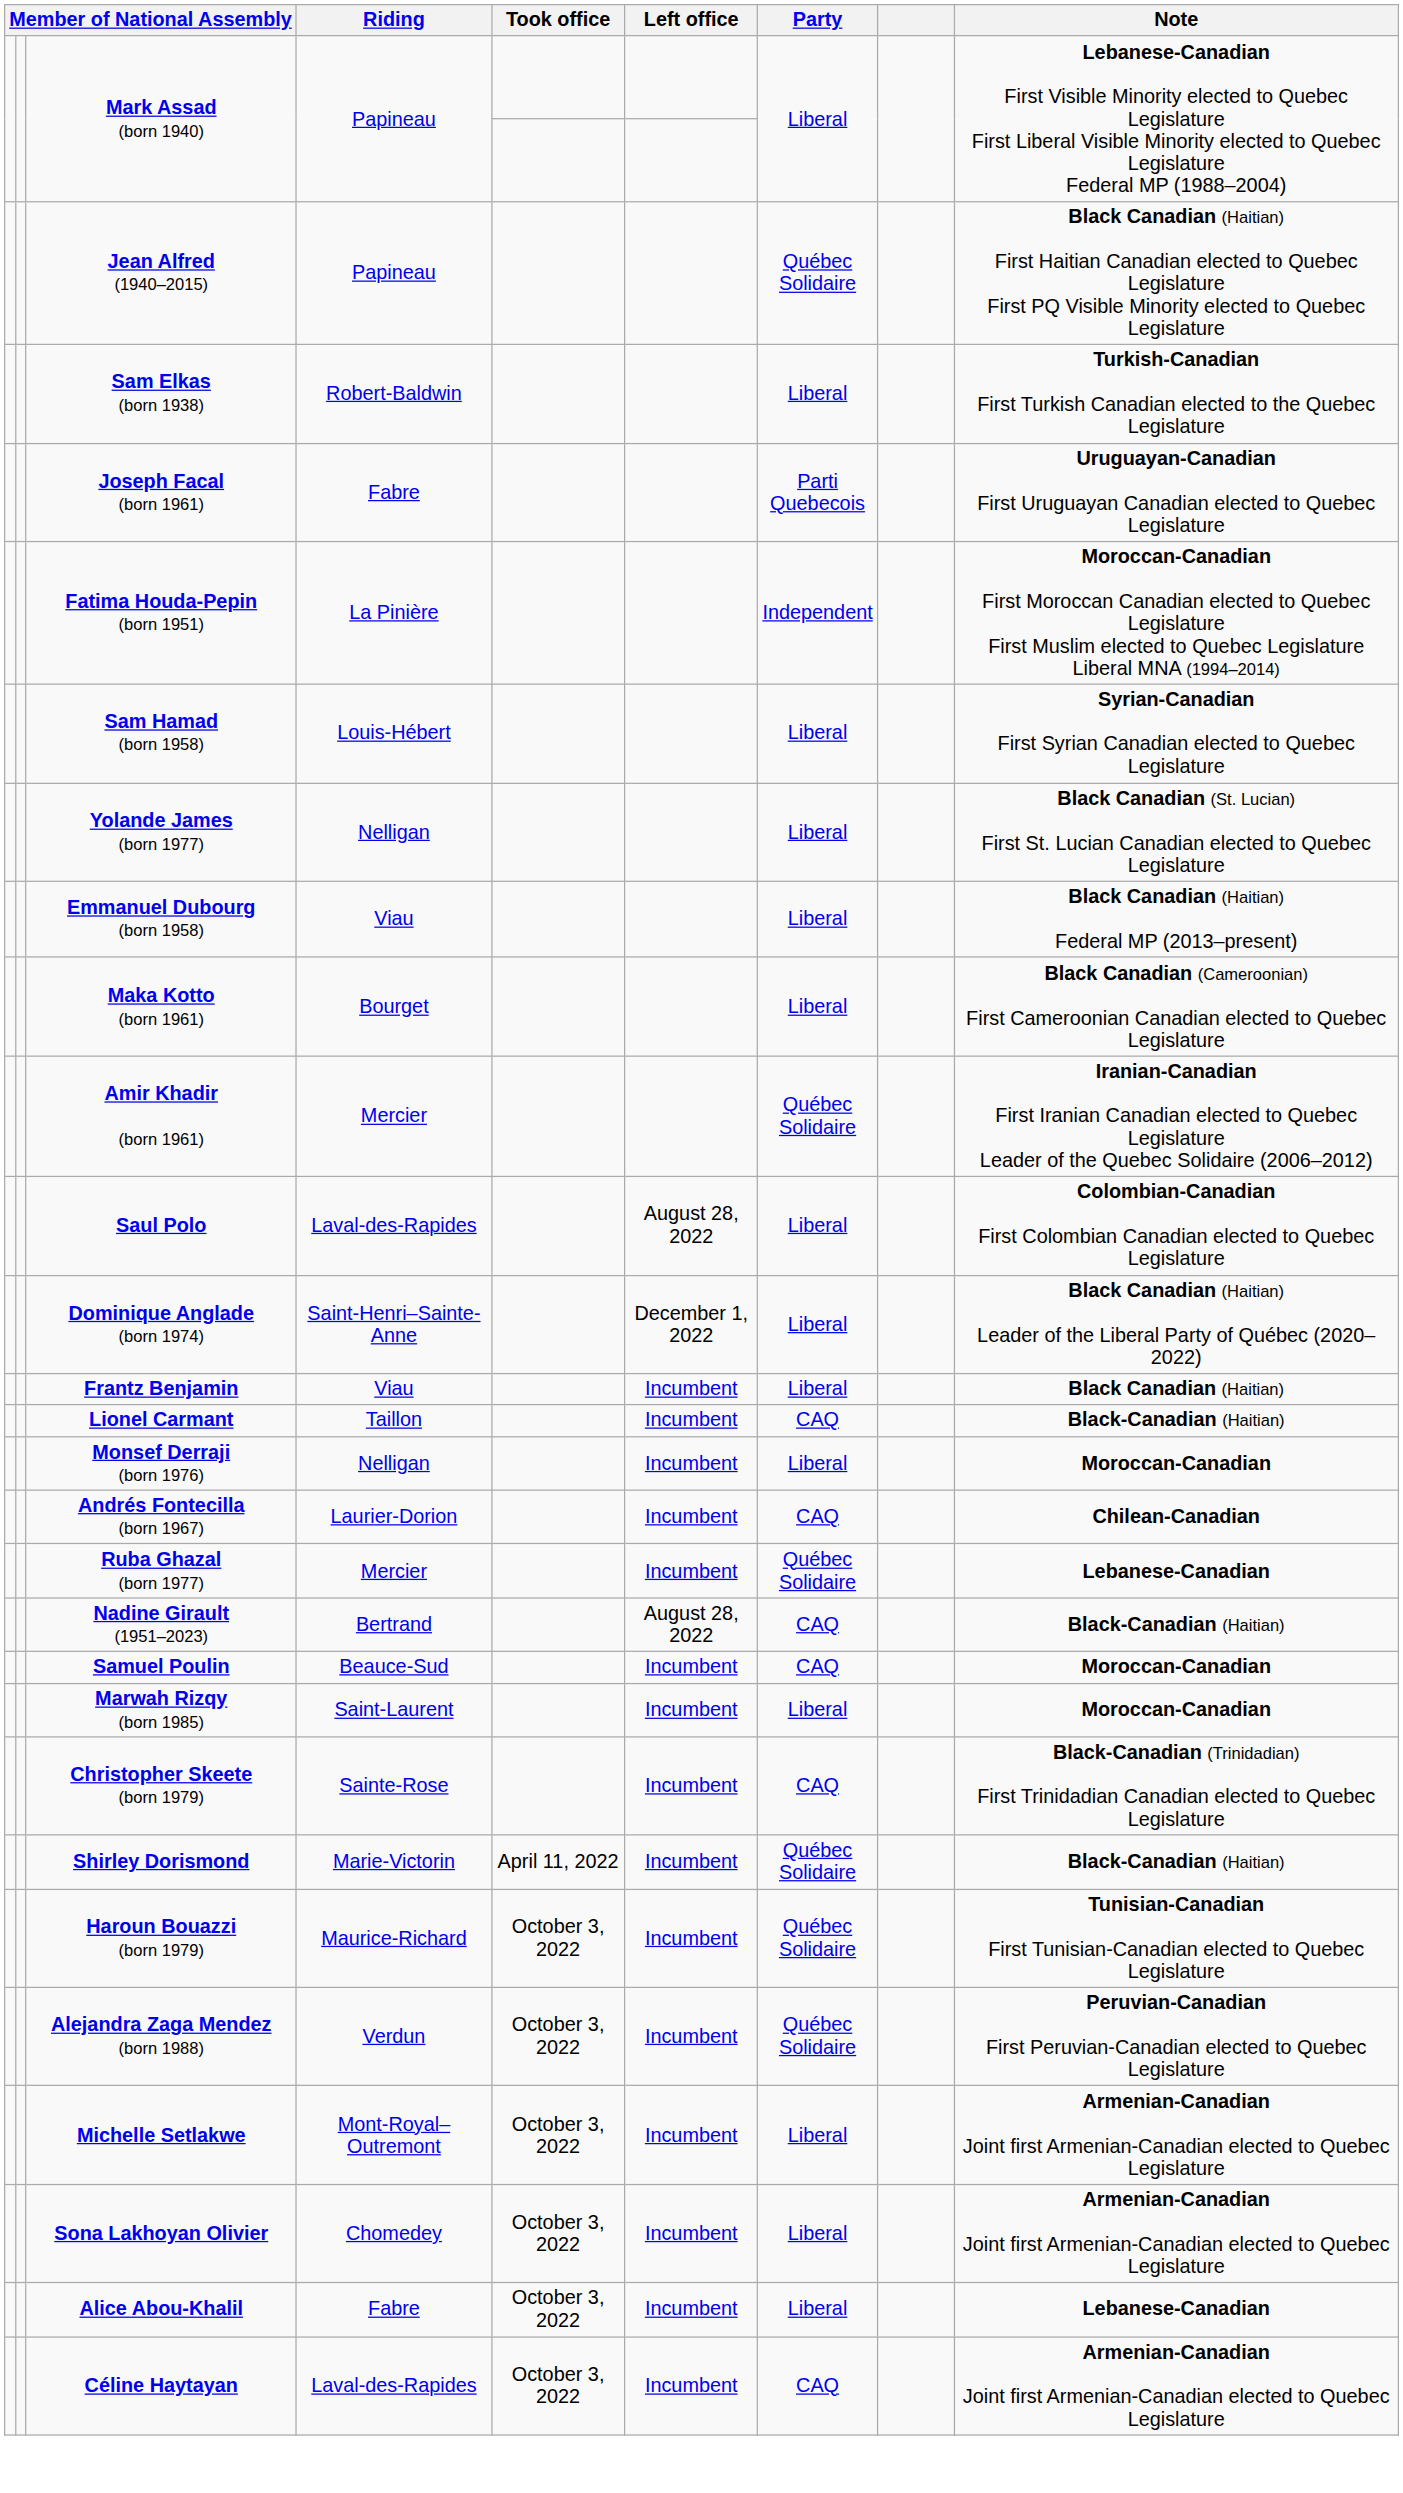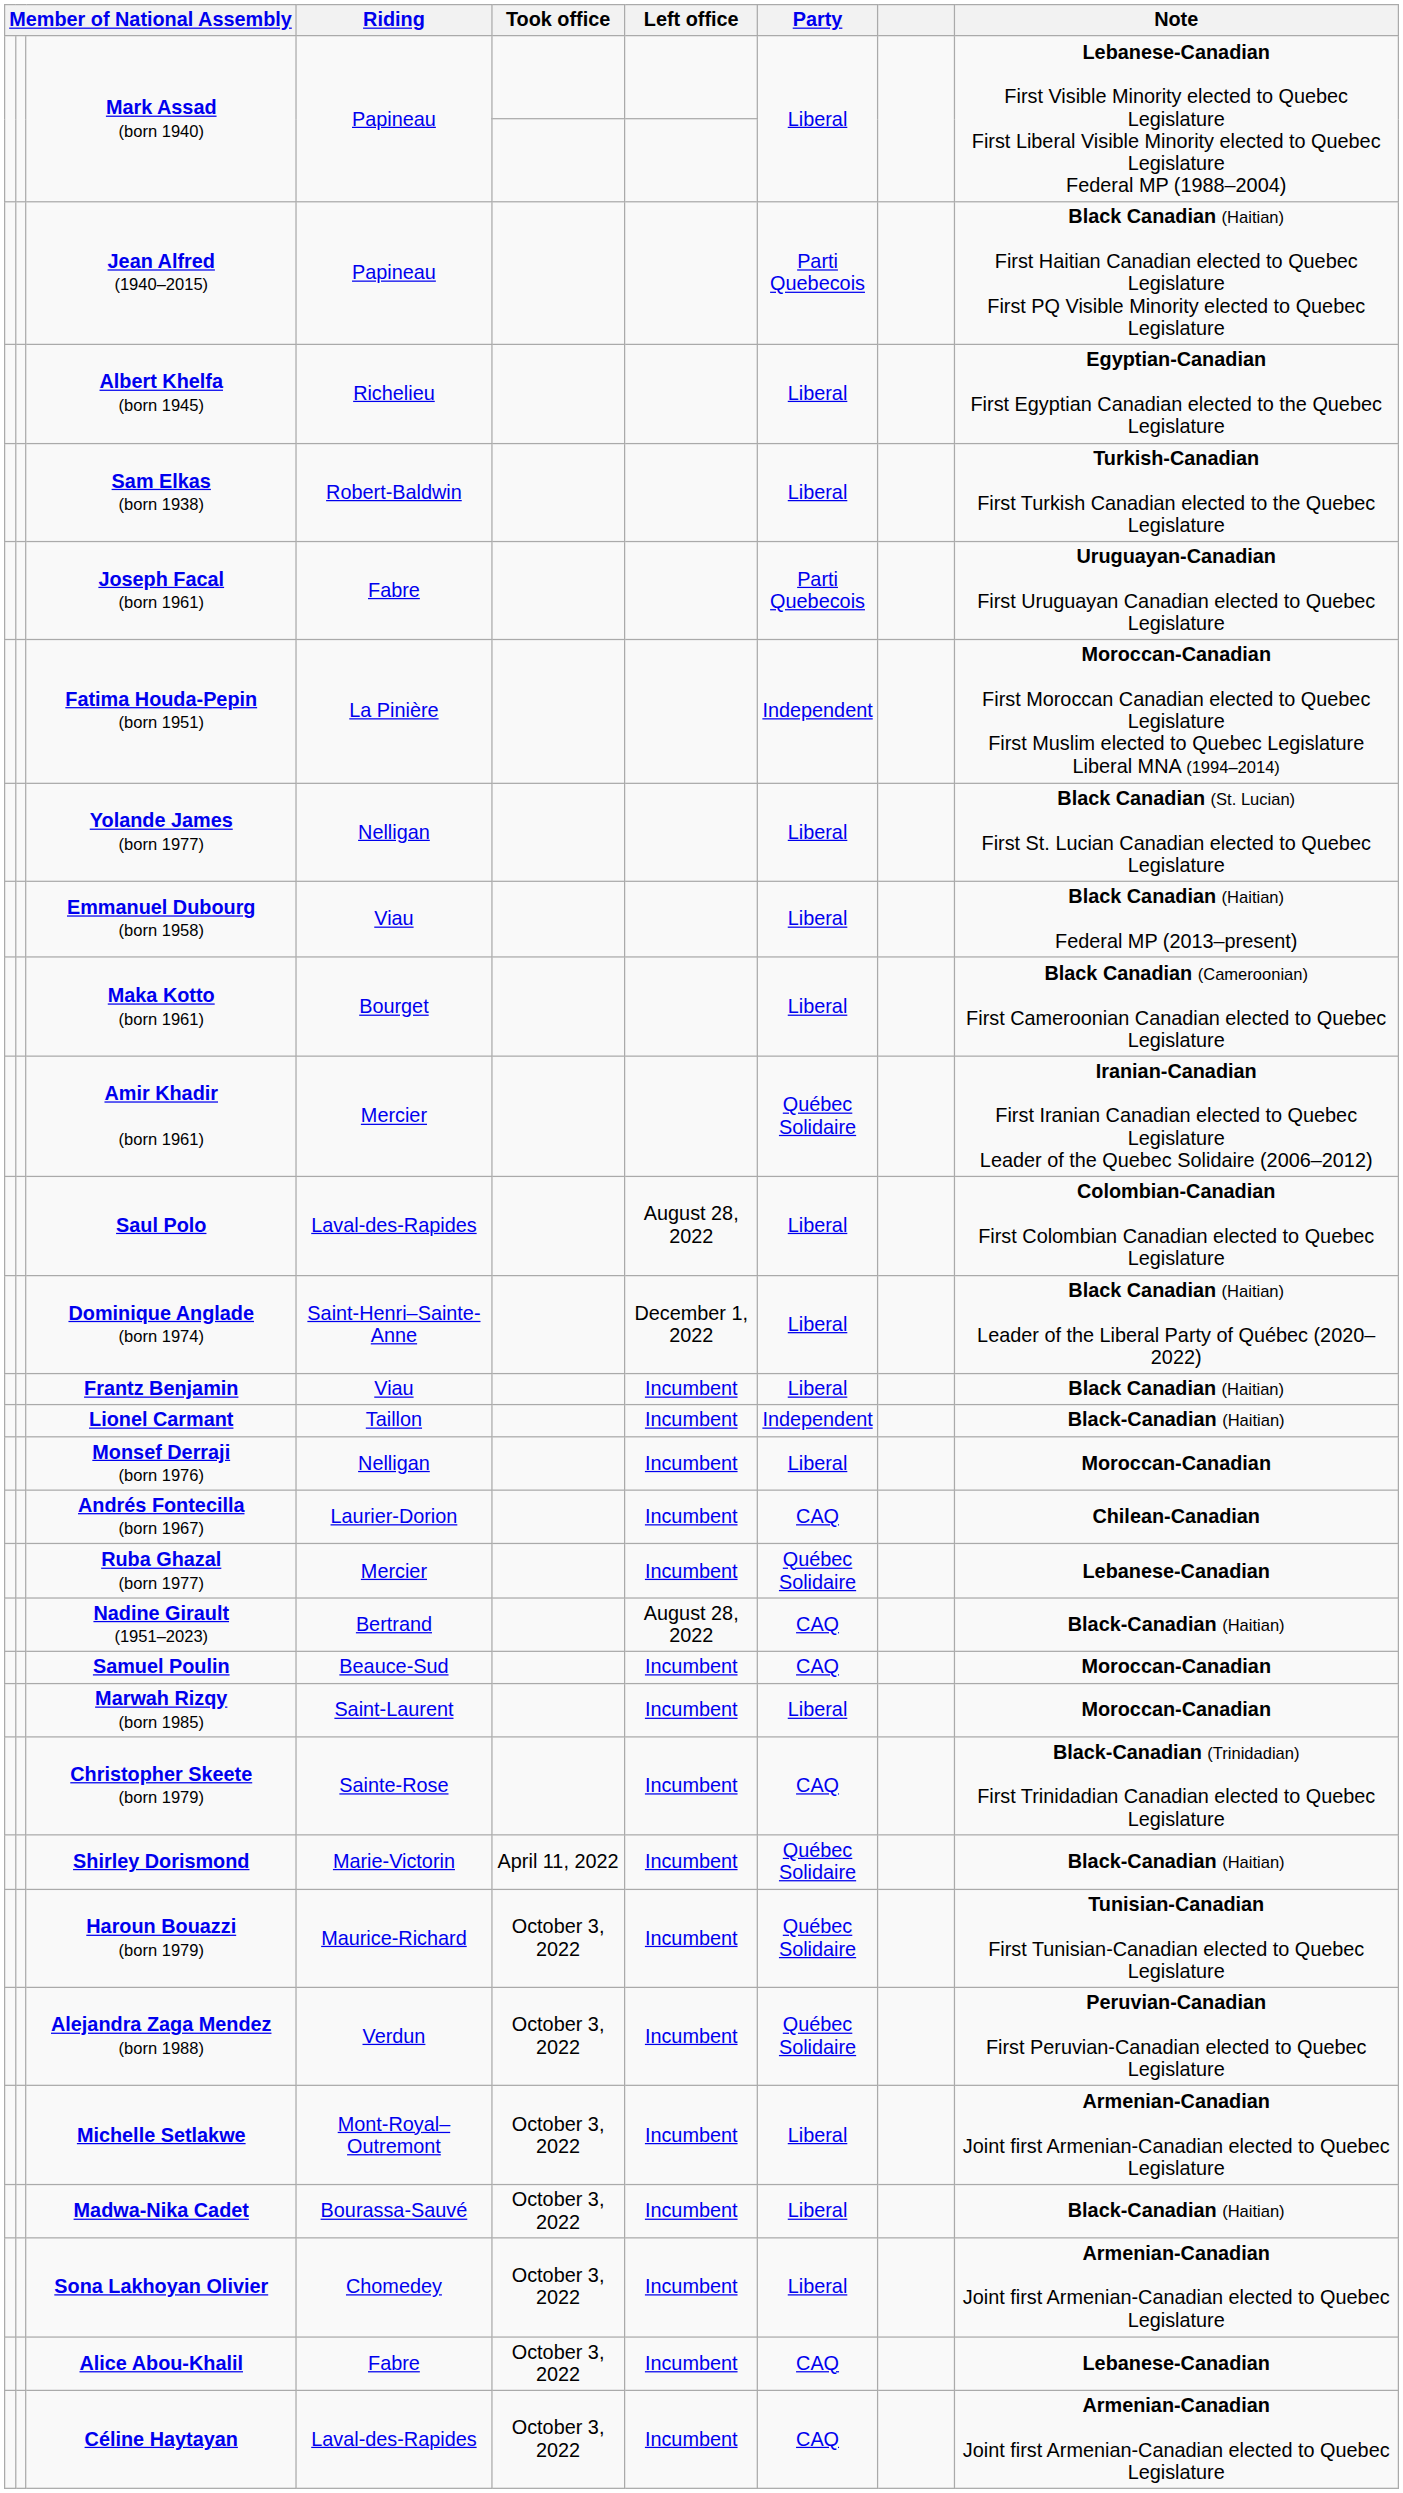(818, 272) Québec Solidaire -> (818, 272) Parti Quebecois
+ row: (161, 393)
- row: (161, 733)
(818, 1420) CAQ -> (818, 1420) Independent
+ row: (161, 2211)
(818, 2309) Liberal -> (818, 2363) CAQ
